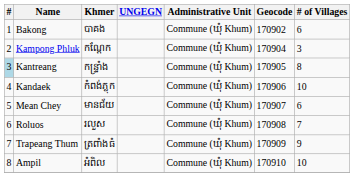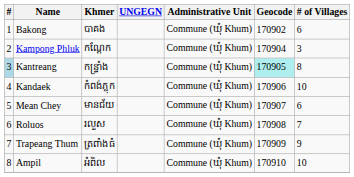(271, 67) no background -> (271, 67) paleturquoise background
